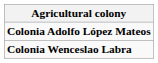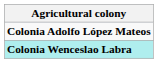(69, 49) no background -> (69, 49) paleturquoise background
